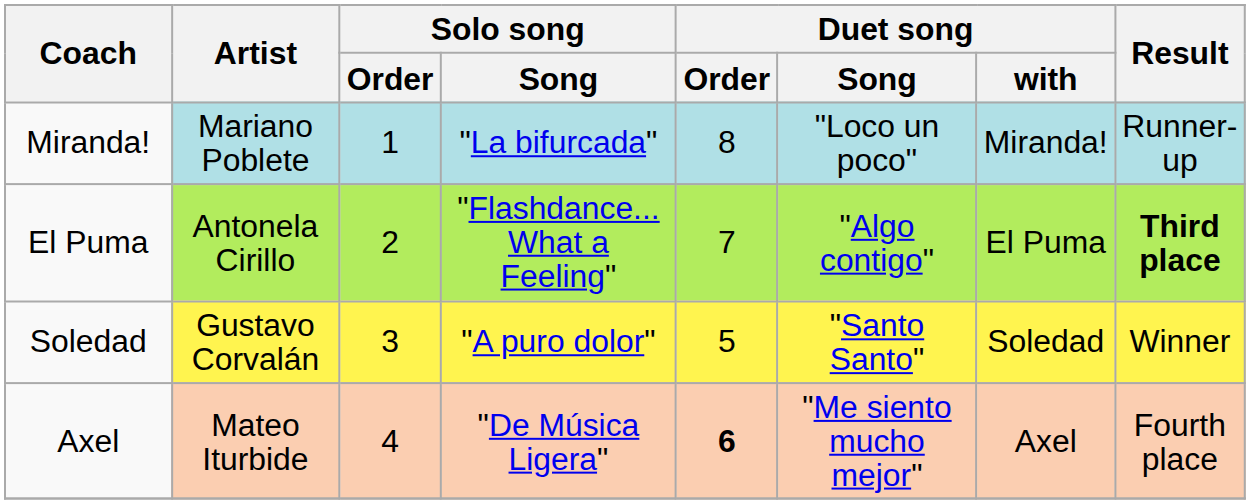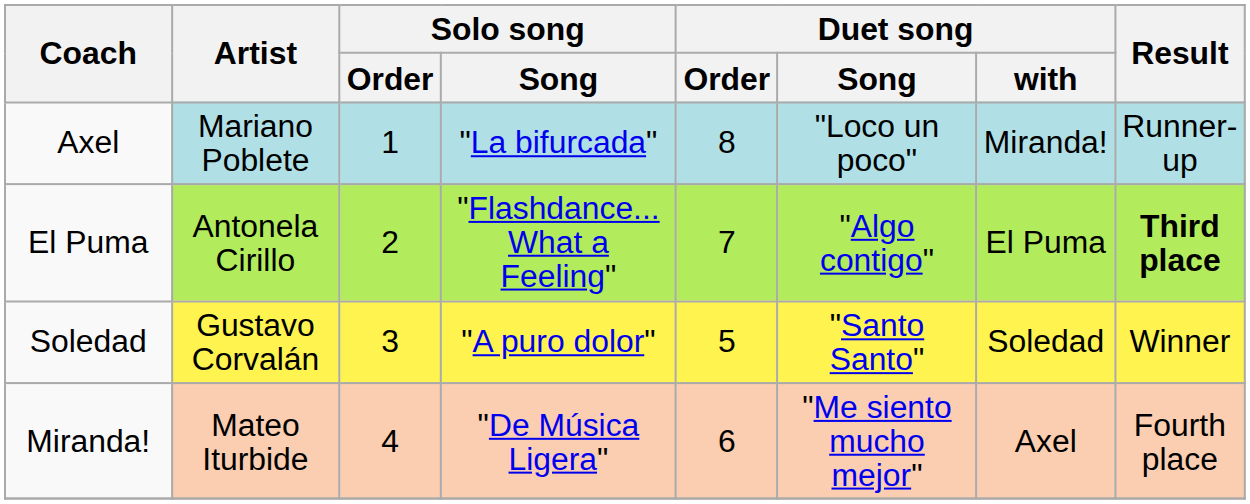(88, 143) Miranda! -> (88, 143) Axel
(88, 441) Axel -> (88, 441) Miranda!
(727, 441) bold -> (727, 441) normal
